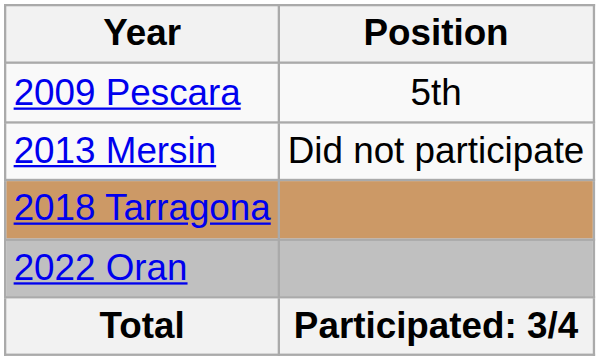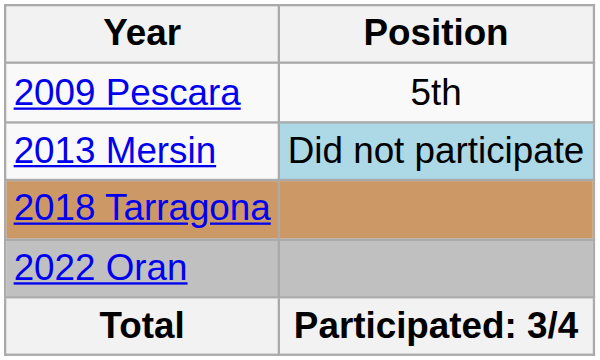(436, 150) no background -> (436, 150) lightblue background
